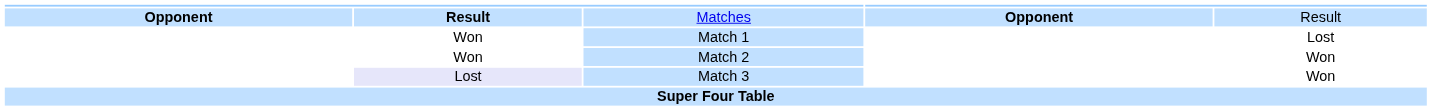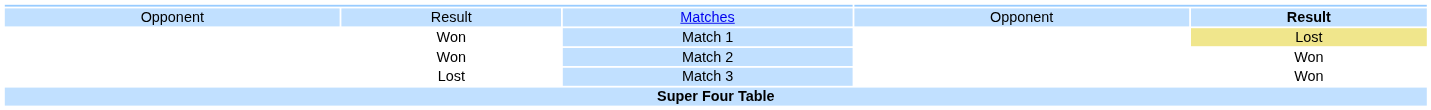(178, 17) bold -> (172, 17) normal
(468, 17) bold -> (451, 17) normal
(1039, 17) bold -> (1022, 17) normal
(1321, 17) normal -> (1309, 17) bold
(1321, 37) no background -> (1309, 37) khaki background
(468, 76) lavender background -> (451, 76) no background
